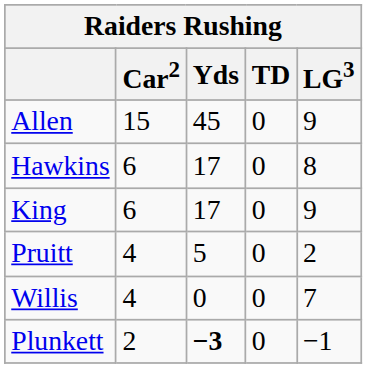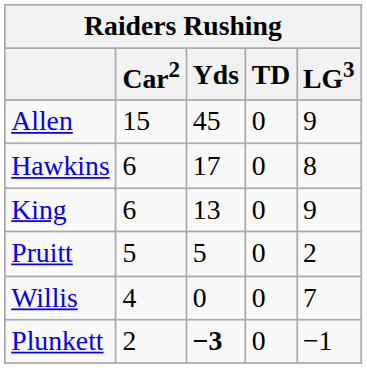(207, 209) 17 -> (207, 209) 13
(129, 253) 4 -> (129, 253) 5
